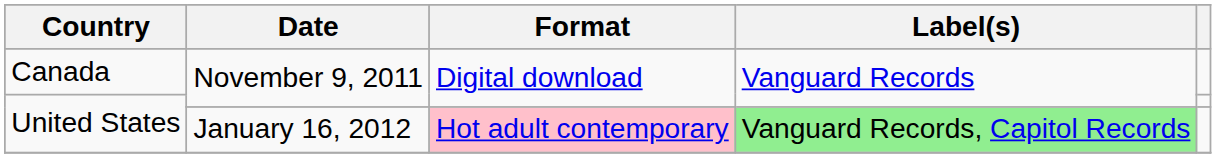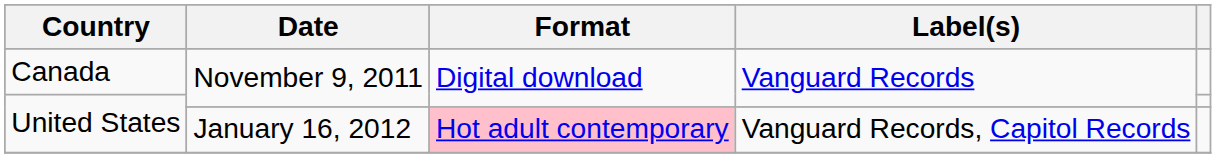(966, 129) lightgreen background -> (966, 129) no background
